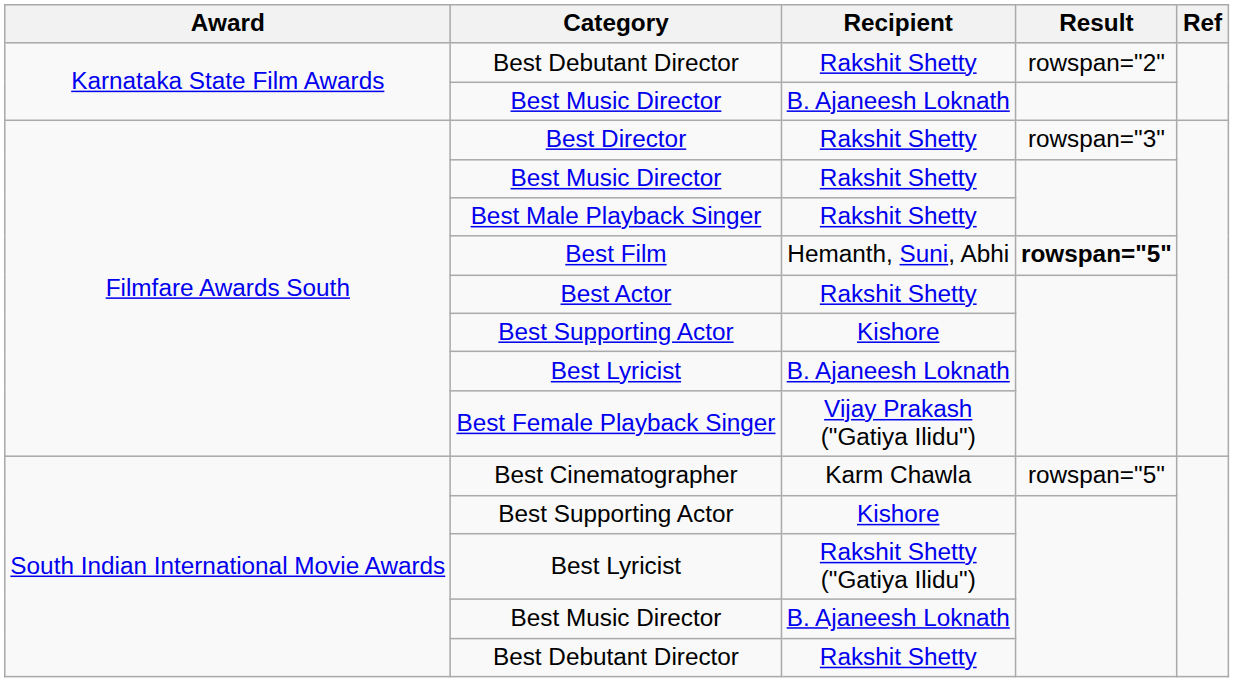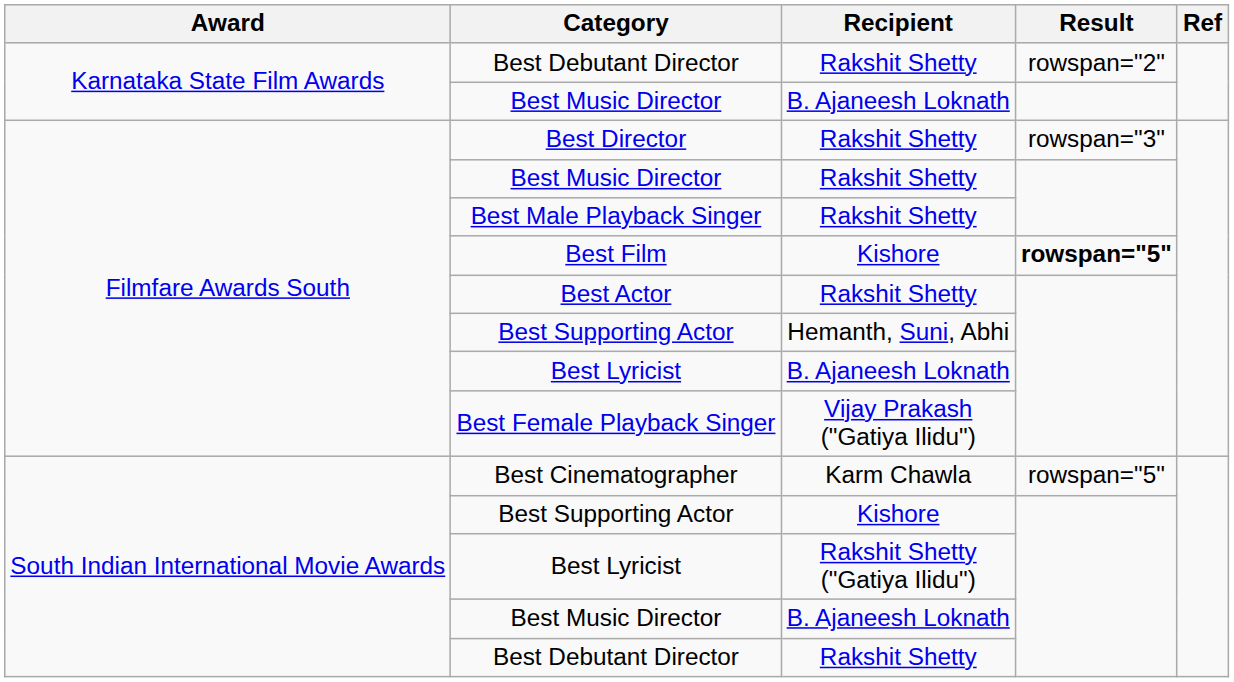(898, 255) Hemanth, Suni, Abhi -> (898, 255) Kishore
(898, 332) Kishore -> (898, 332) Hemanth, Suni, Abhi
